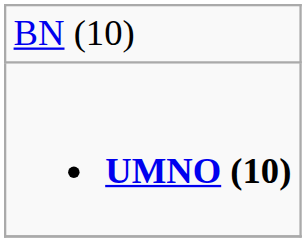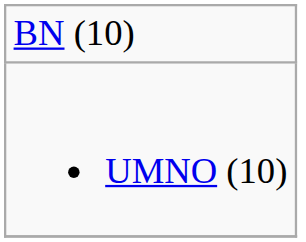(152, 170) bold -> (150, 170) normal
